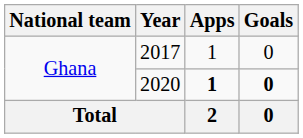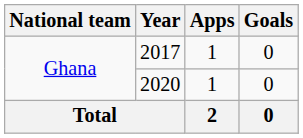(212, 84) bold -> (212, 84) normal
(268, 84) bold -> (268, 84) normal
